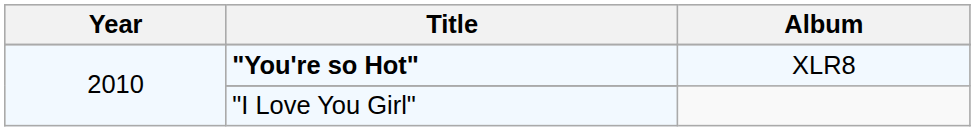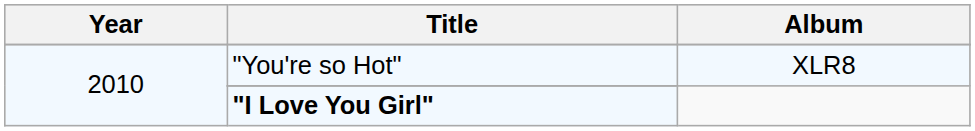(326, 65) bold -> (317, 65) normal
(324, 105) normal -> (333, 105) bold
